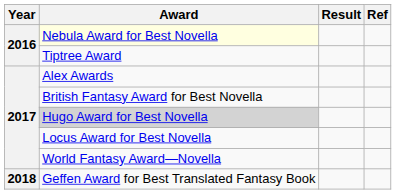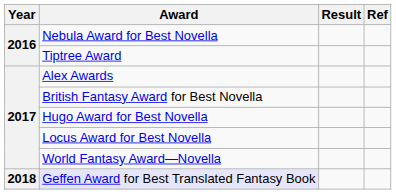(130, 35) lightyellow background -> (130, 35) no background
(125, 117) lightgrey background -> (125, 117) no background
(179, 179) no background -> (179, 179) lavender background
